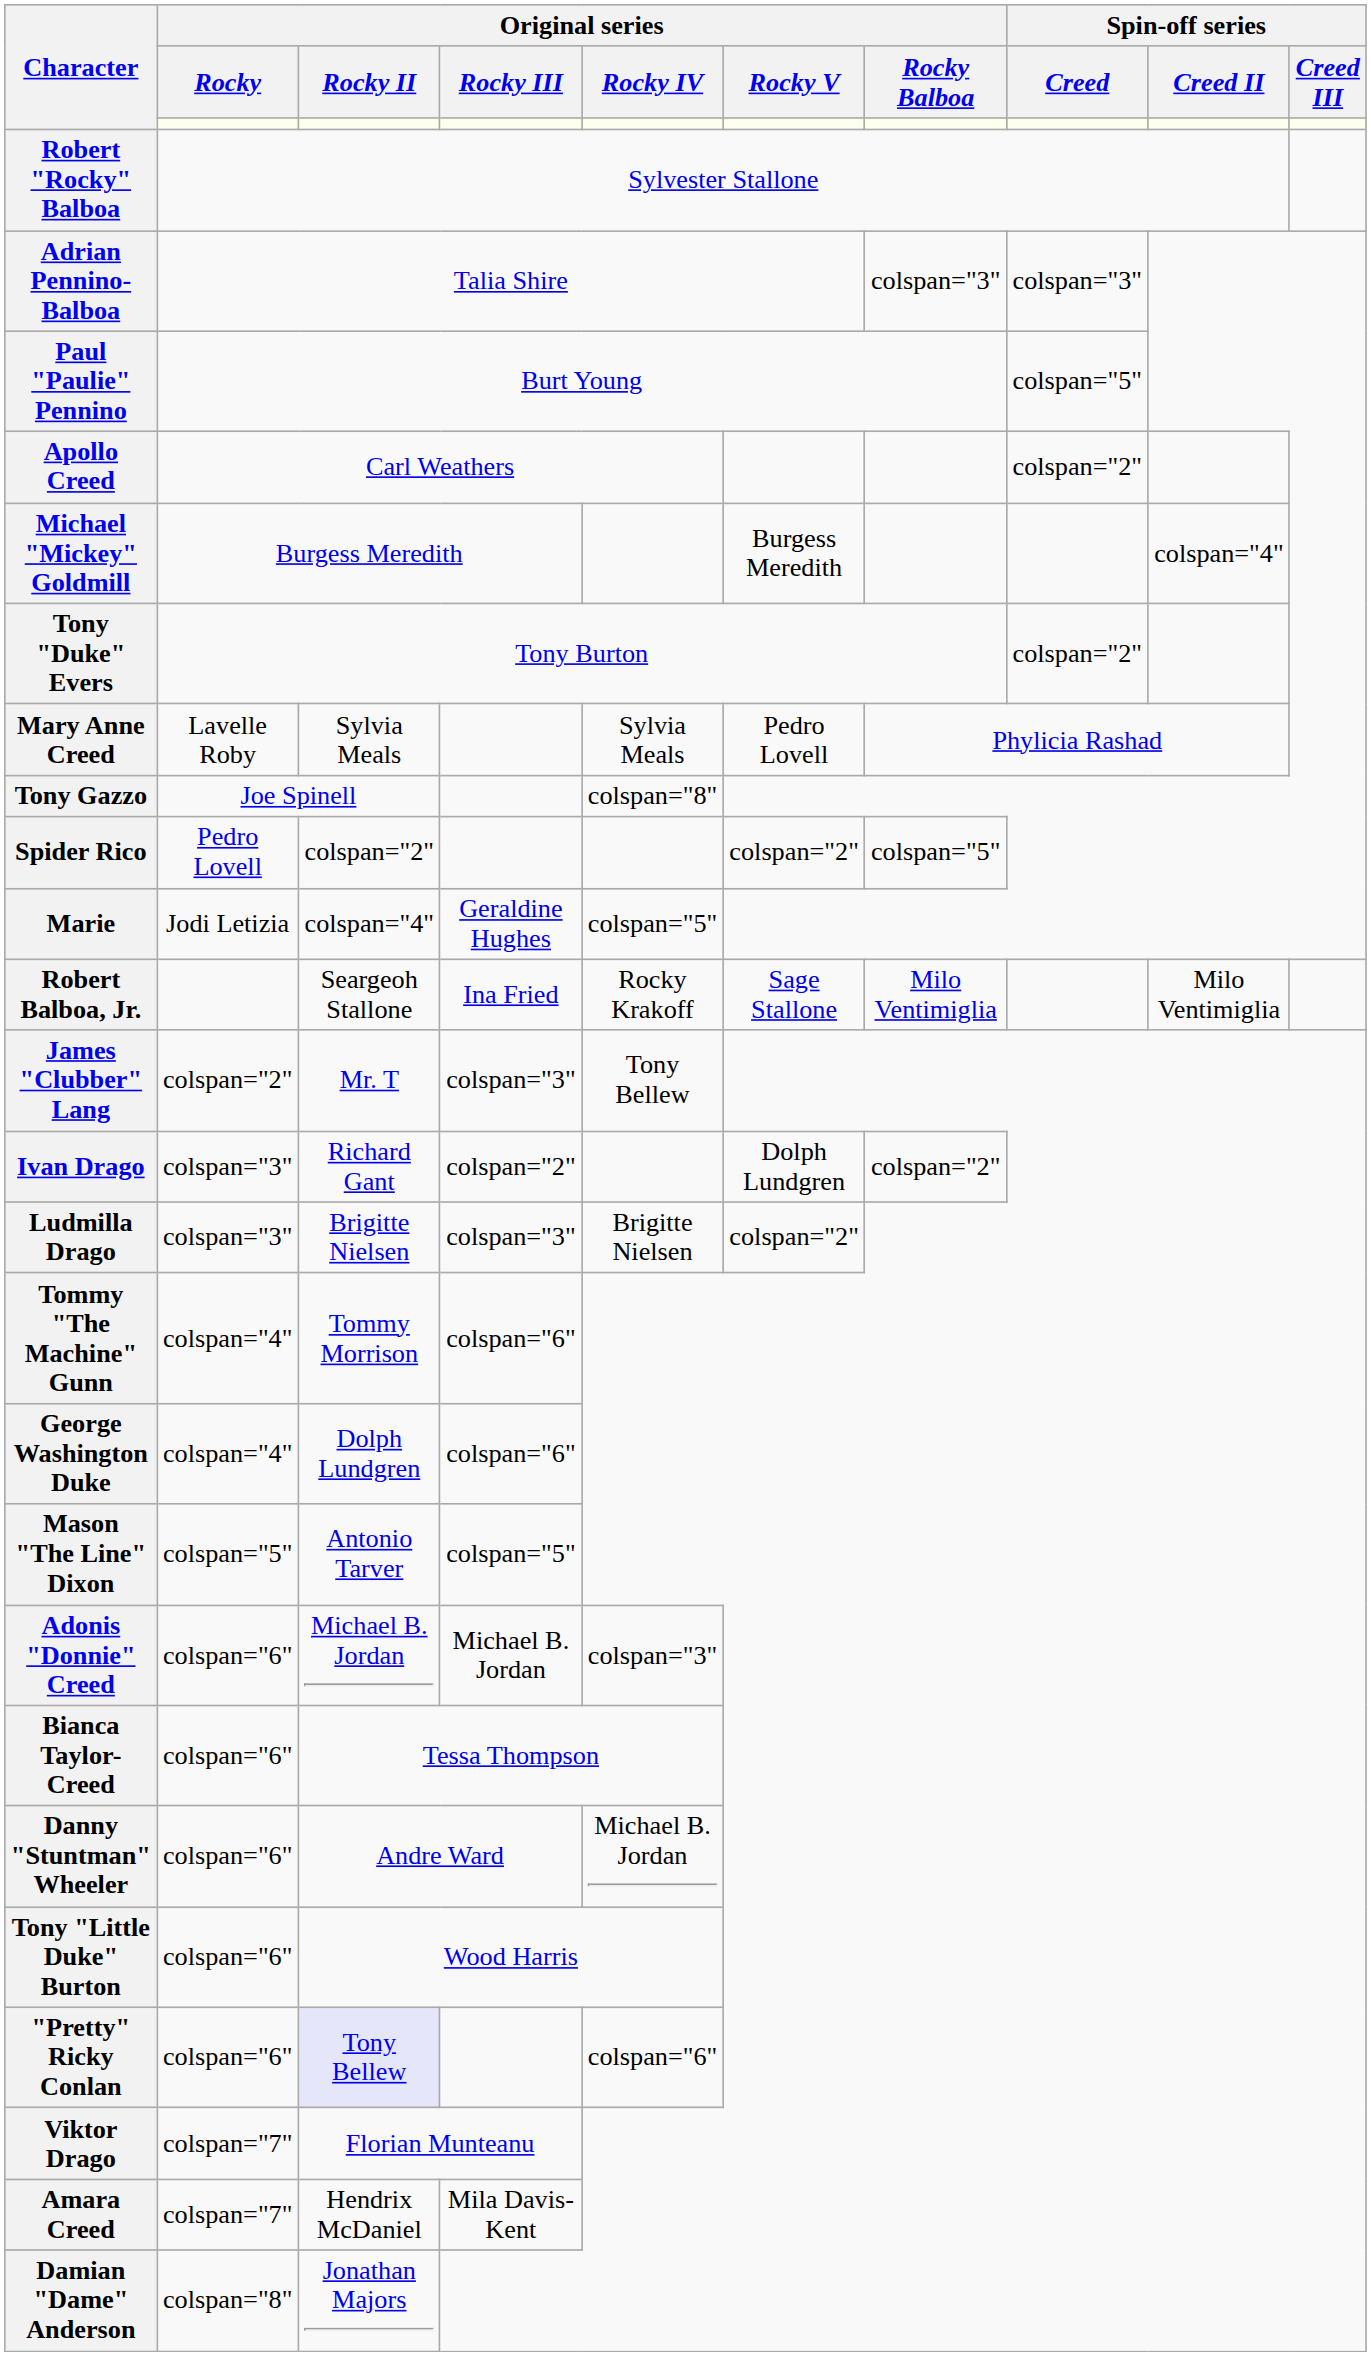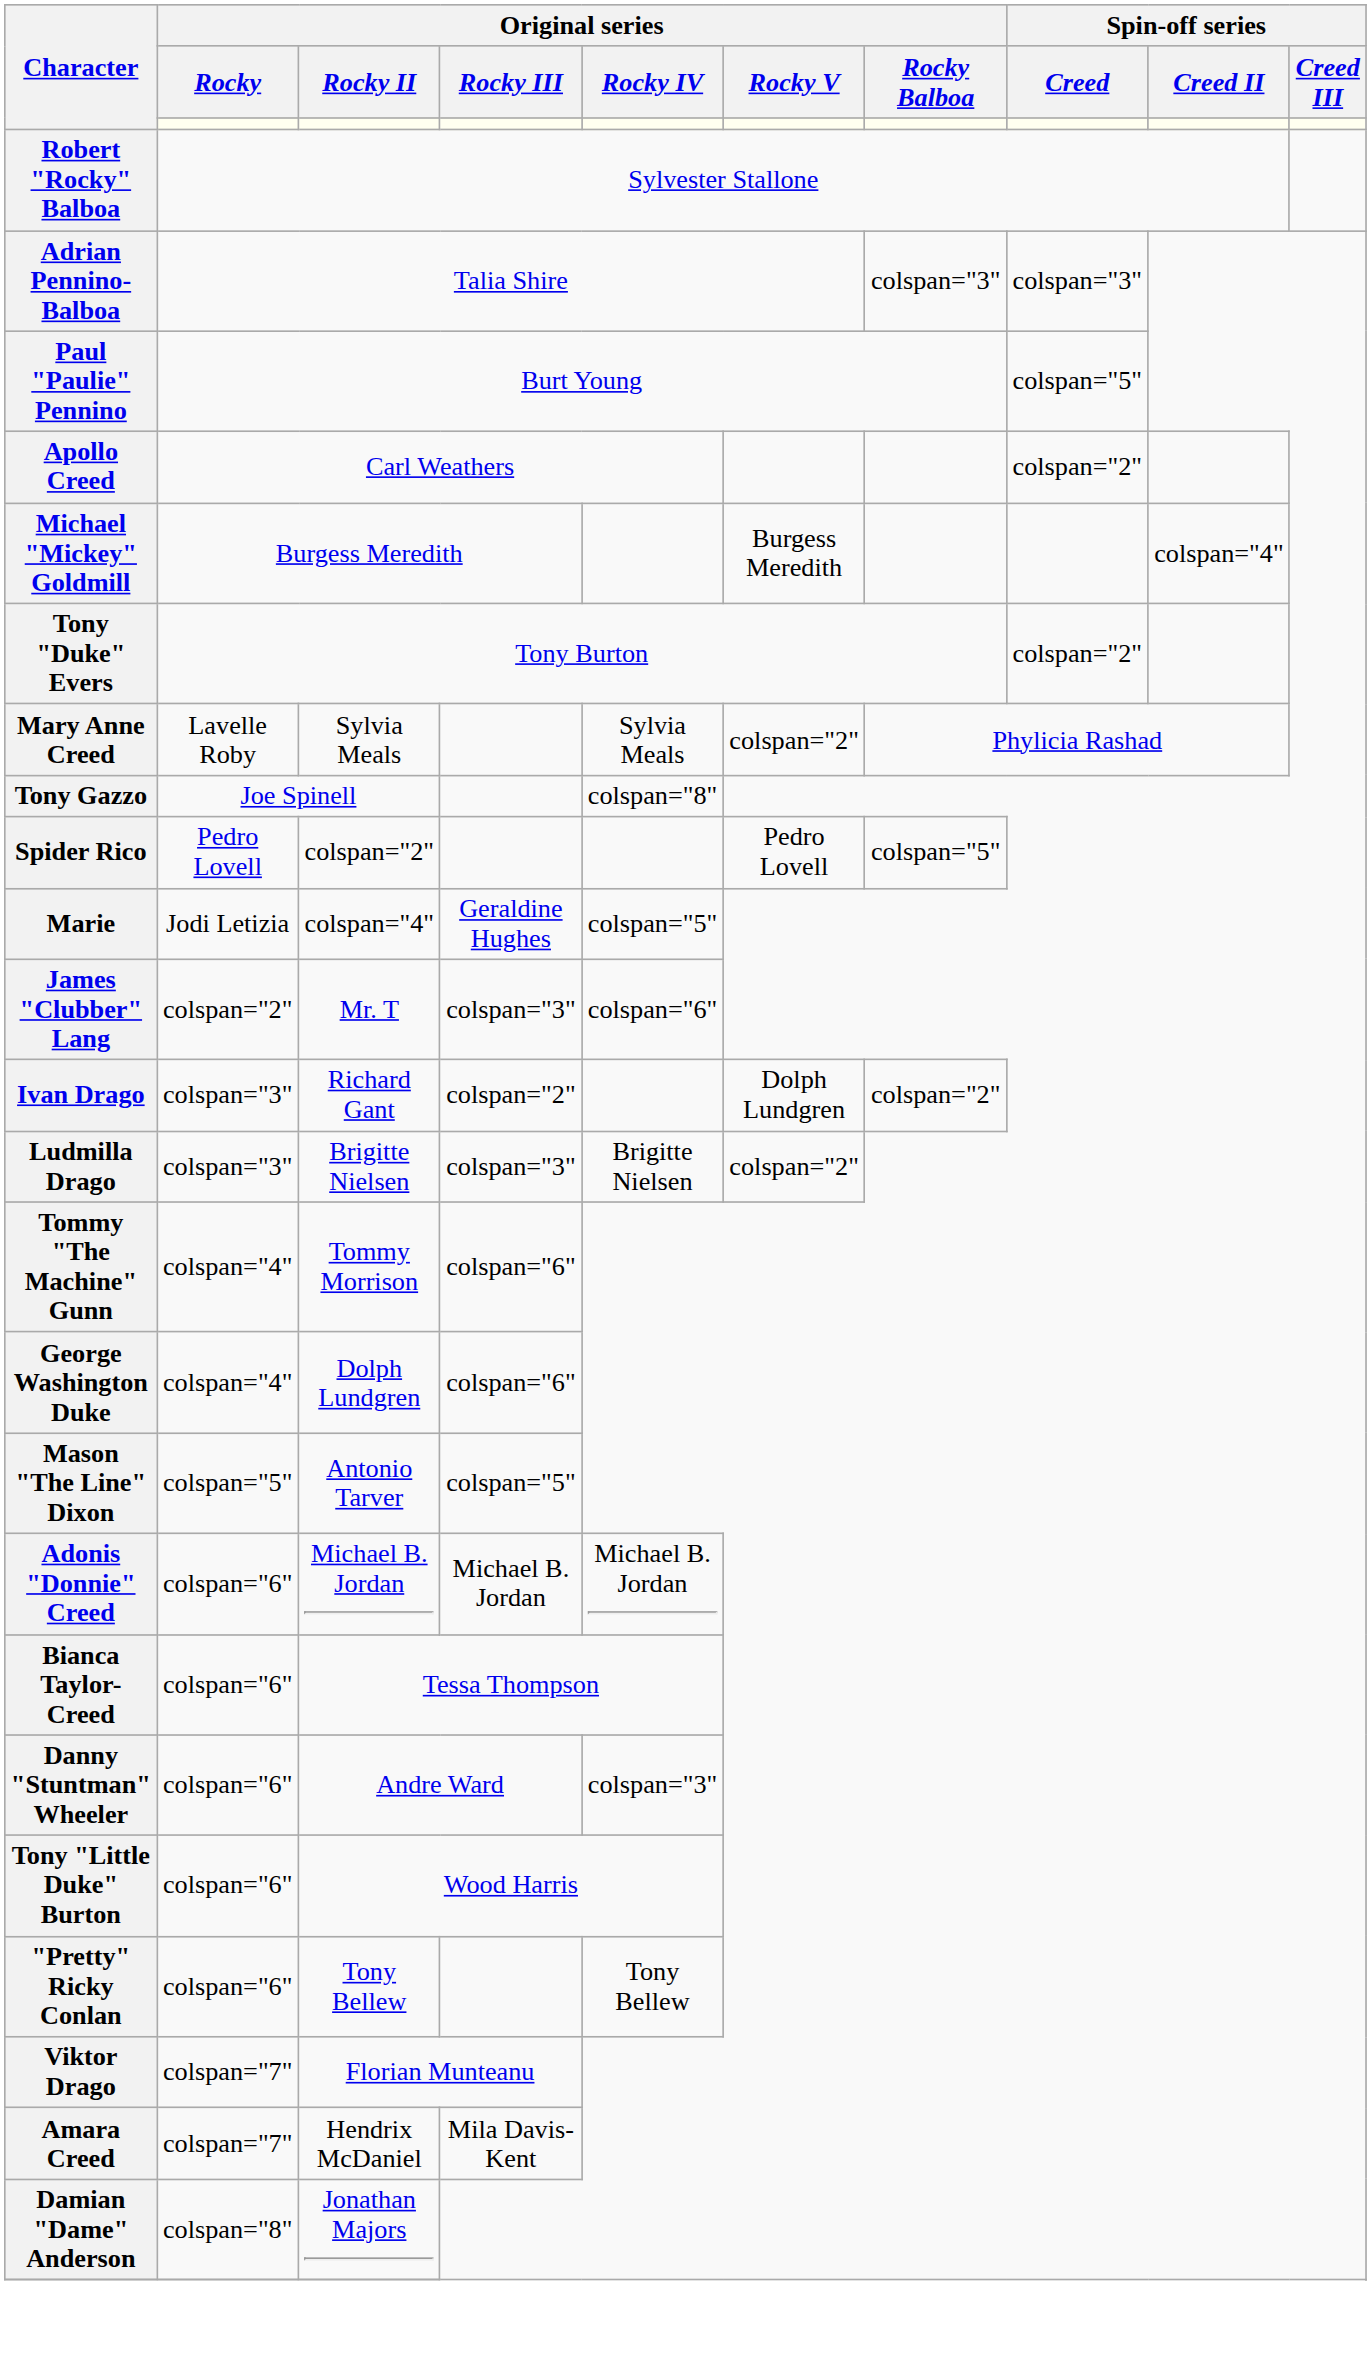(794, 739) Pedro Lovell -> (794, 739) colspan="2"
(794, 852) colspan="2" -> (794, 852) Pedro Lovell
- row: (81, 994)
(652, 1080) Tony Bellew -> (652, 1009) colspan="6"
(652, 1654) colspan="3" -> (652, 1577) Michael B. Jordan
(652, 1850) Michael B. Jordan -> (652, 1784) colspan="3"
(369, 2057) lavender background -> (369, 1986) no background
(652, 2057) colspan="6" -> (652, 1986) Tony Bellew
